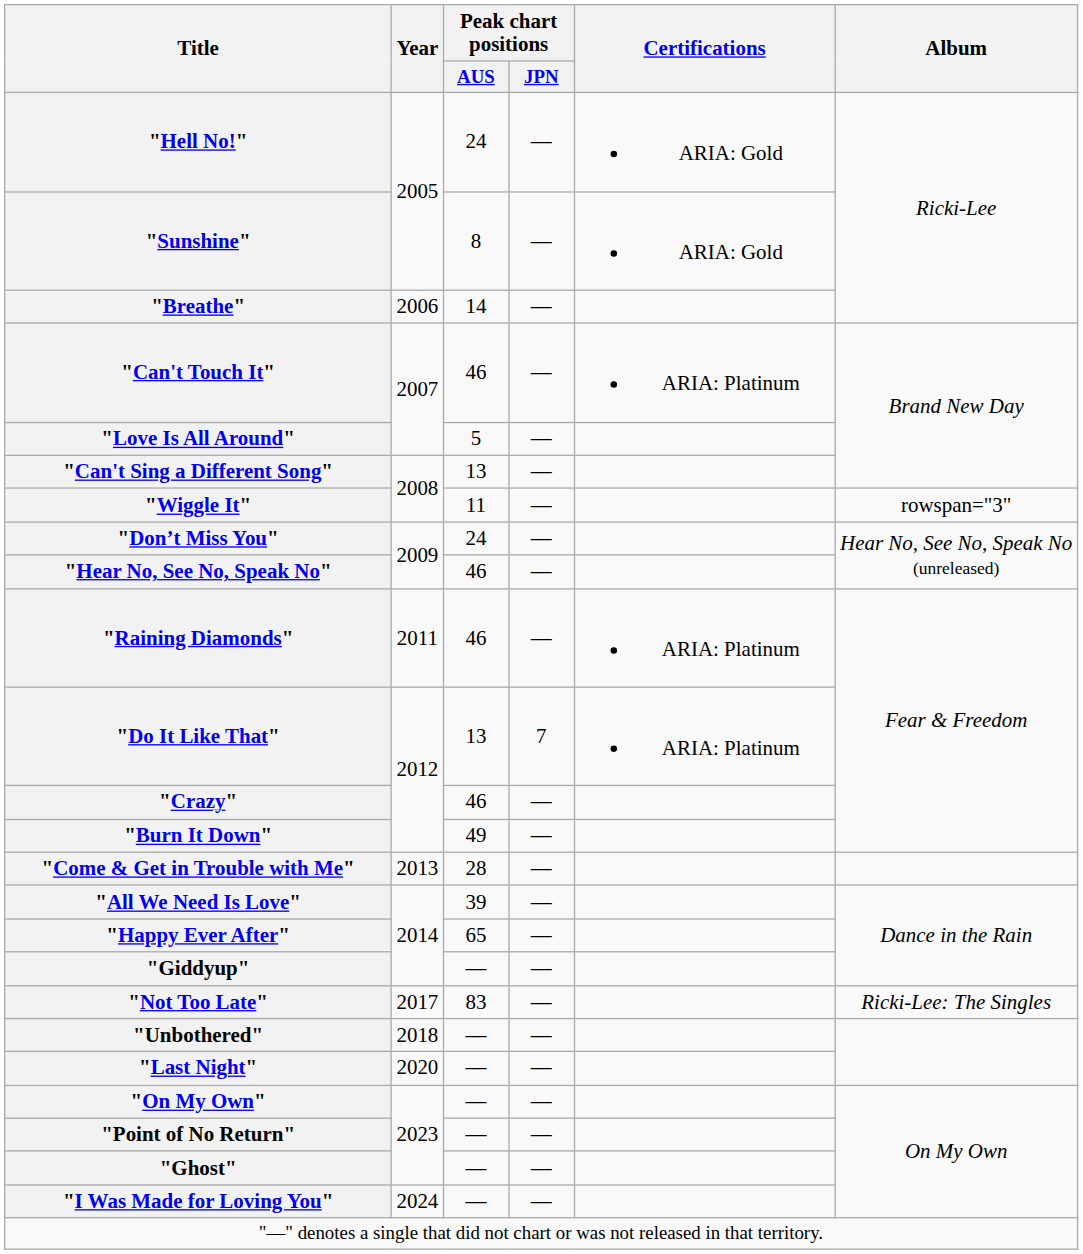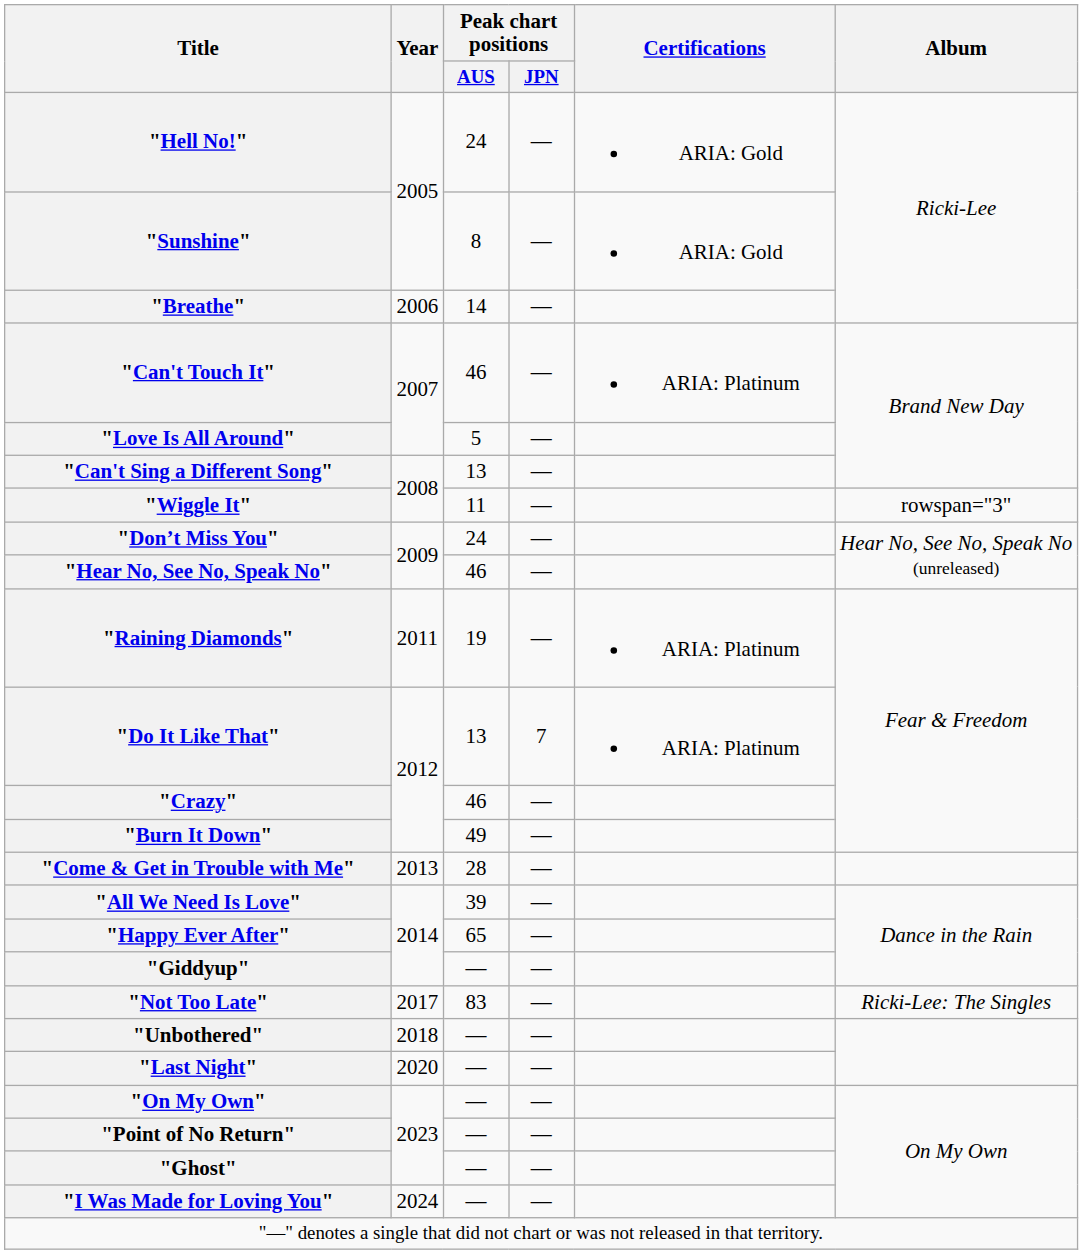(476, 637) 46 -> (476, 637) 19
